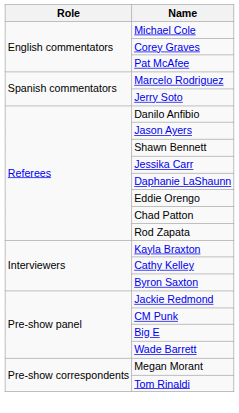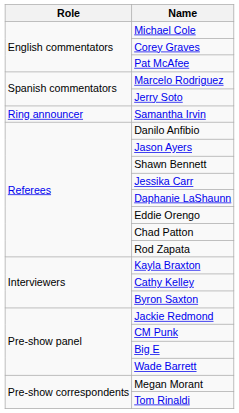+ row: (170, 114)
